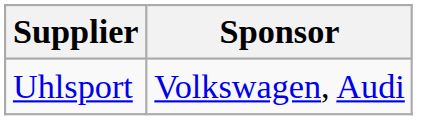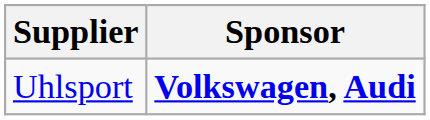(280, 85) normal -> (285, 85) bold
